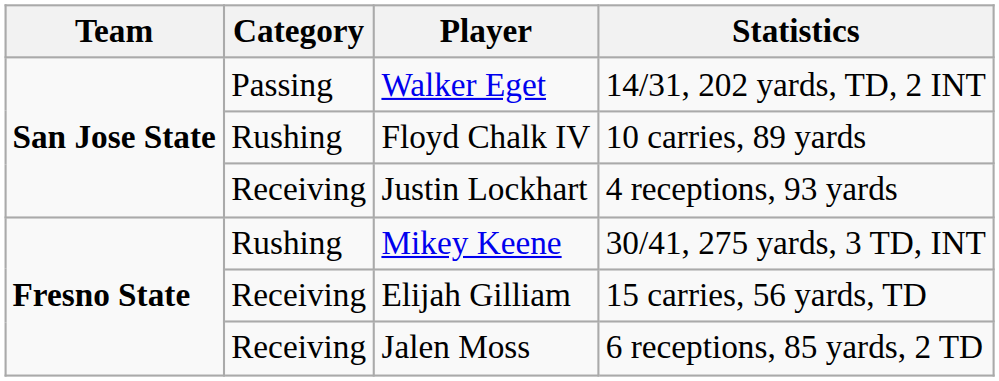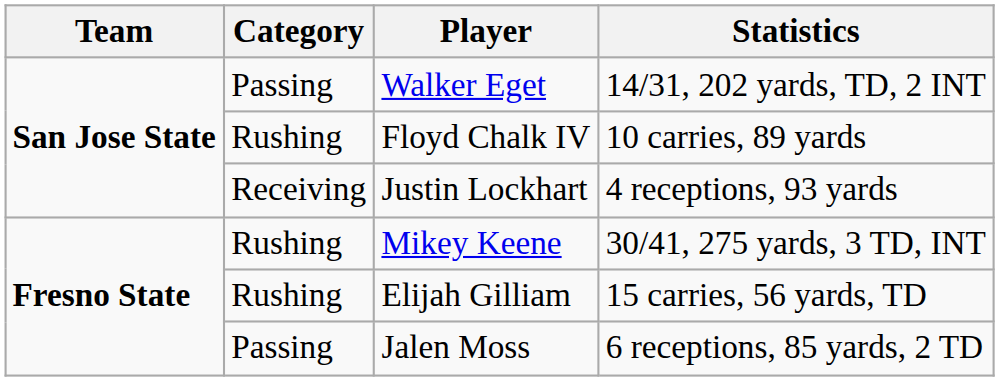(299, 295) Receiving -> (287, 295) Rushing
(299, 347) Receiving -> (282, 347) Passing
